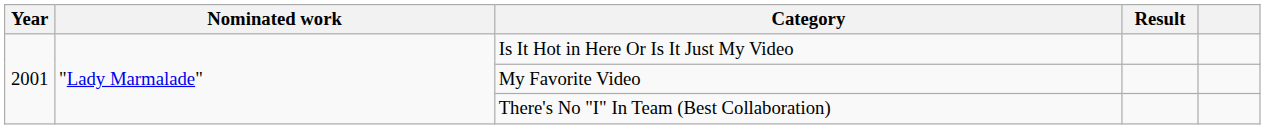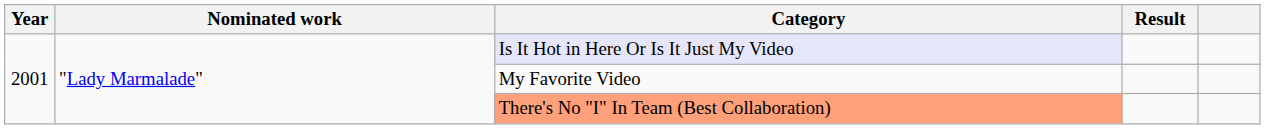(646, 49) no background -> (646, 49) lavender background
(665, 108) no background -> (665, 108) lightsalmon background
